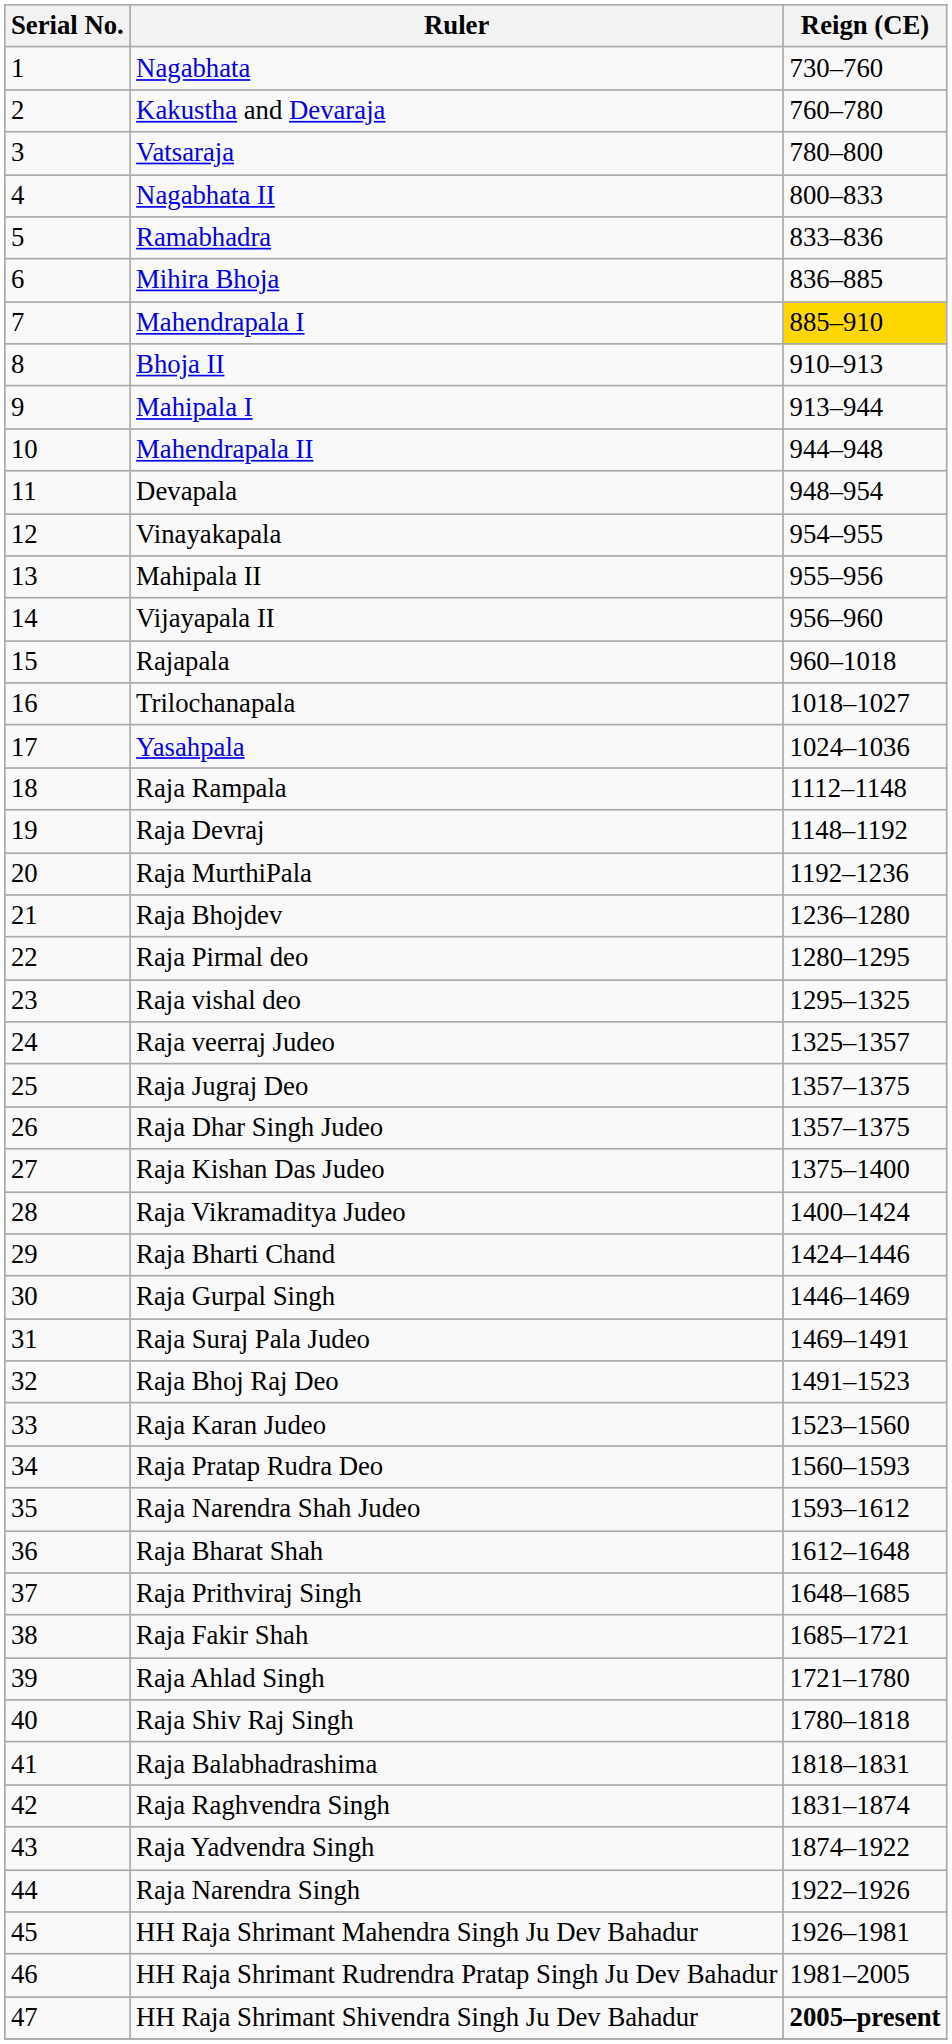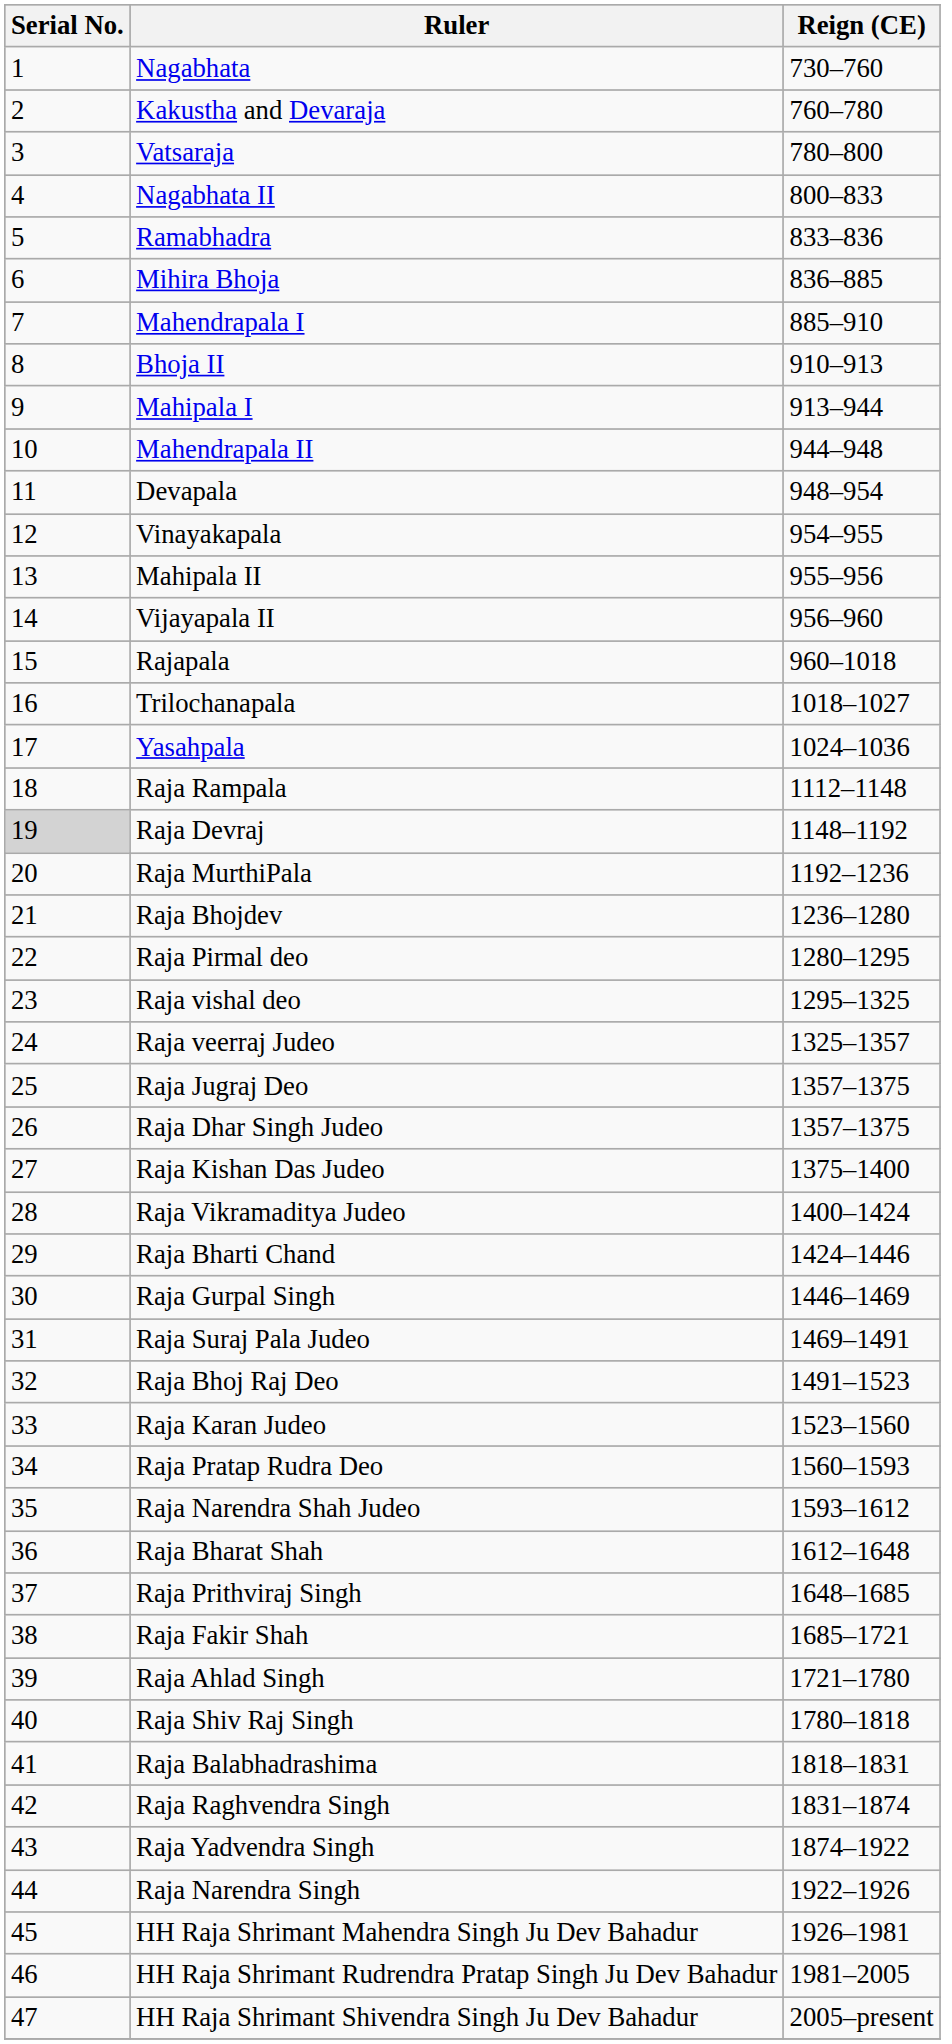(836, 322) gold background -> (836, 322) no background
(24, 830) no background -> (24, 830) lightgrey background
(865, 2017) bold -> (862, 2017) normal
